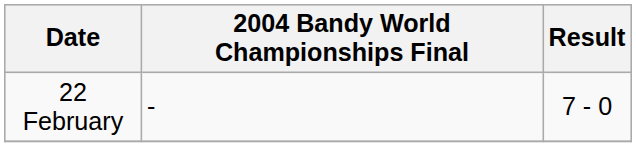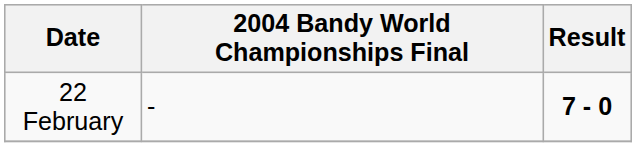(587, 106) normal -> (587, 106) bold
